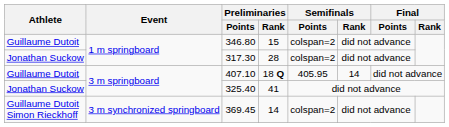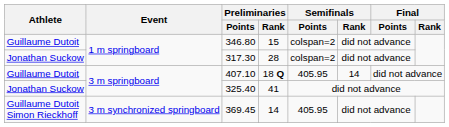(313, 110) colspan=2 -> (313, 110) 405.95
